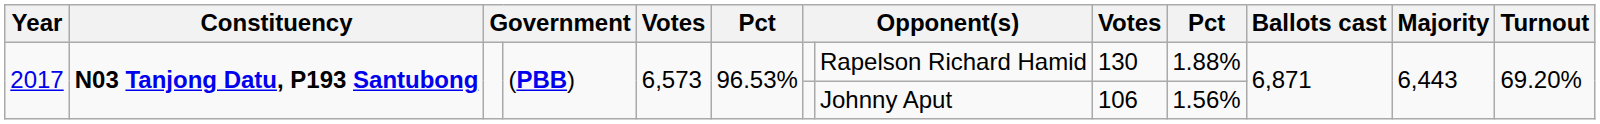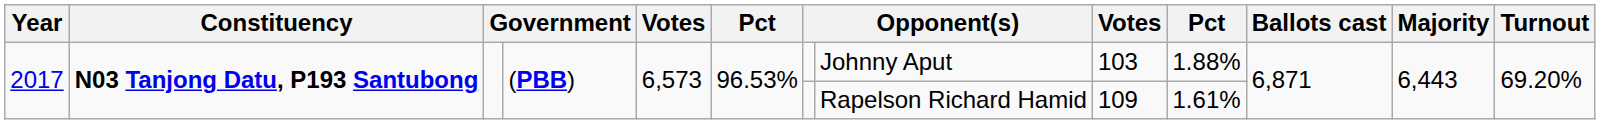(953, 61) Rapelson Richard Hamid -> (886, 61) Johnny Aput
(1118, 61) 130 -> (1118, 61) 103
(886, 99) Johnny Aput -> (953, 99) Rapelson Richard Hamid
(1118, 99) 106 -> (1118, 99) 109
(1207, 99) 1.56% -> (1207, 99) 1.61%
